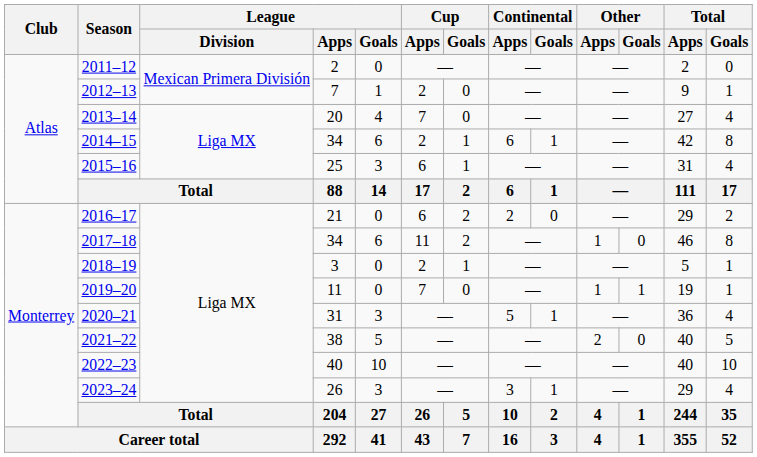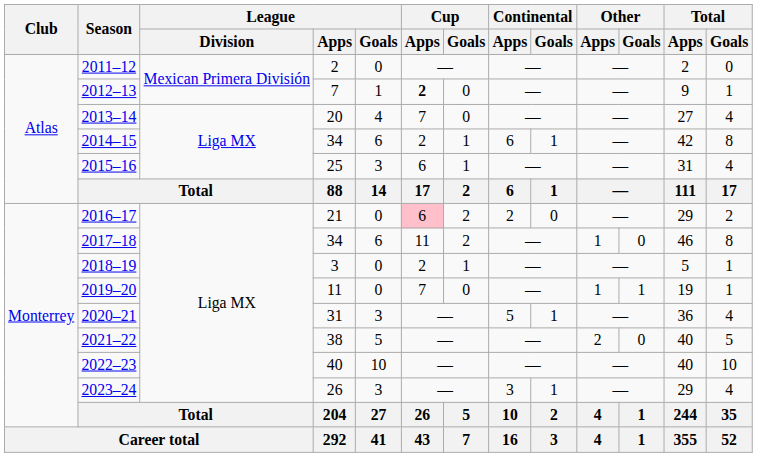(422, 91) normal -> (422, 91) bold
(422, 215) no background -> (422, 215) pink background
